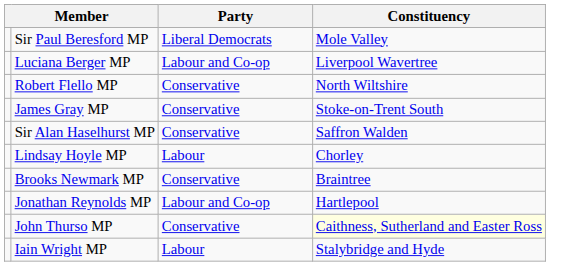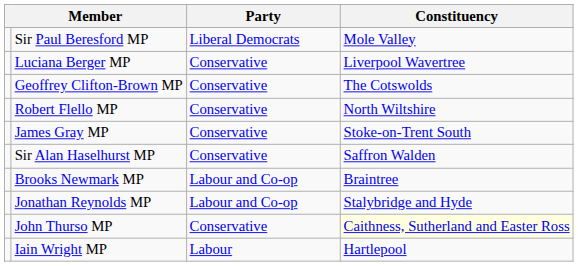(216, 62) Labour and Co-op -> (228, 62) Conservative
+ row: (99, 86)
- row: (71, 156)
(201, 179) Conservative -> (244, 179) Labour and Co-op
(347, 202) Hartlepool -> (408, 202) Stalybridge and Hyde
(380, 249) Stalybridge and Hyde -> (375, 249) Hartlepool
